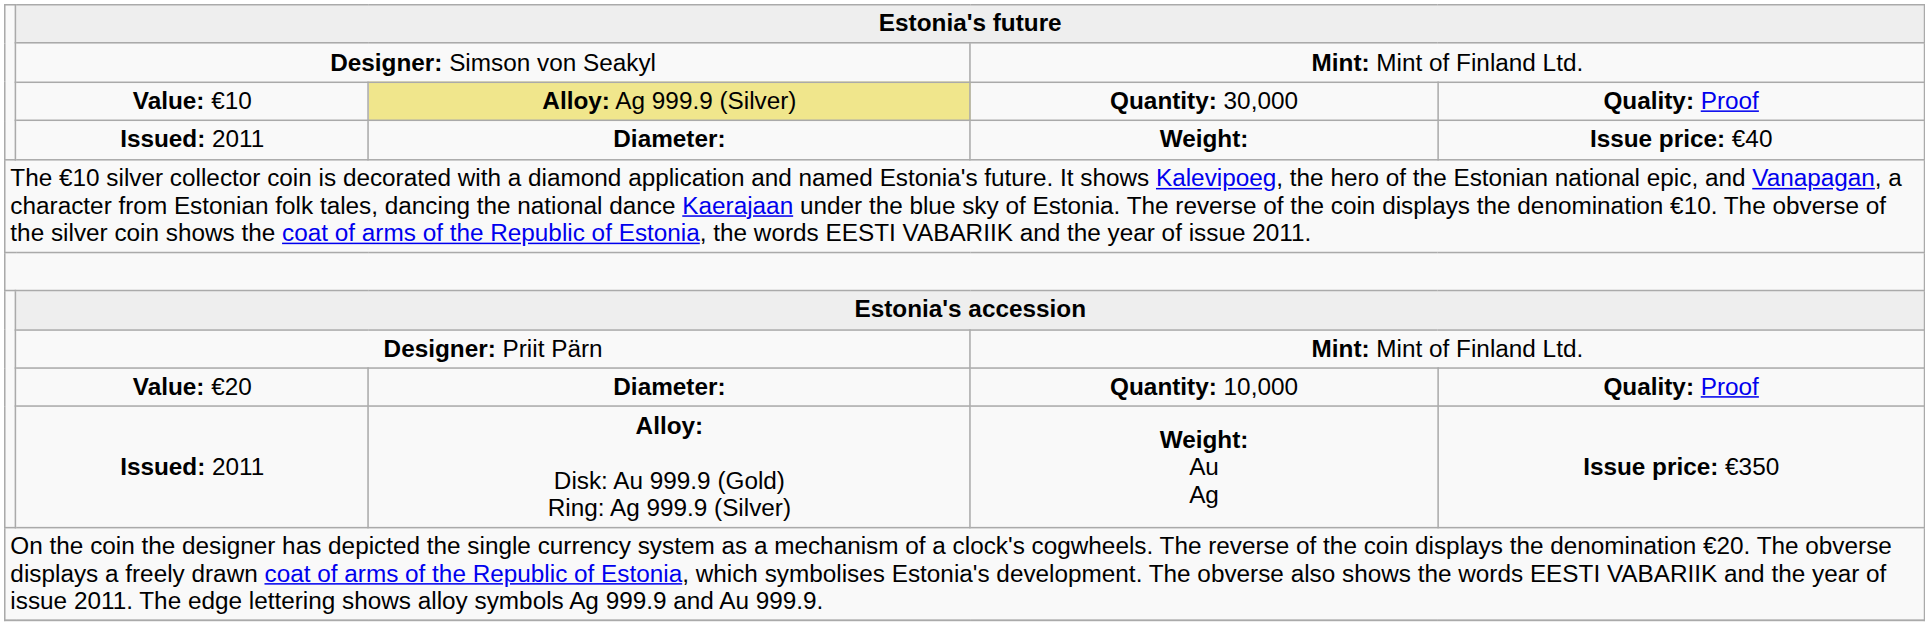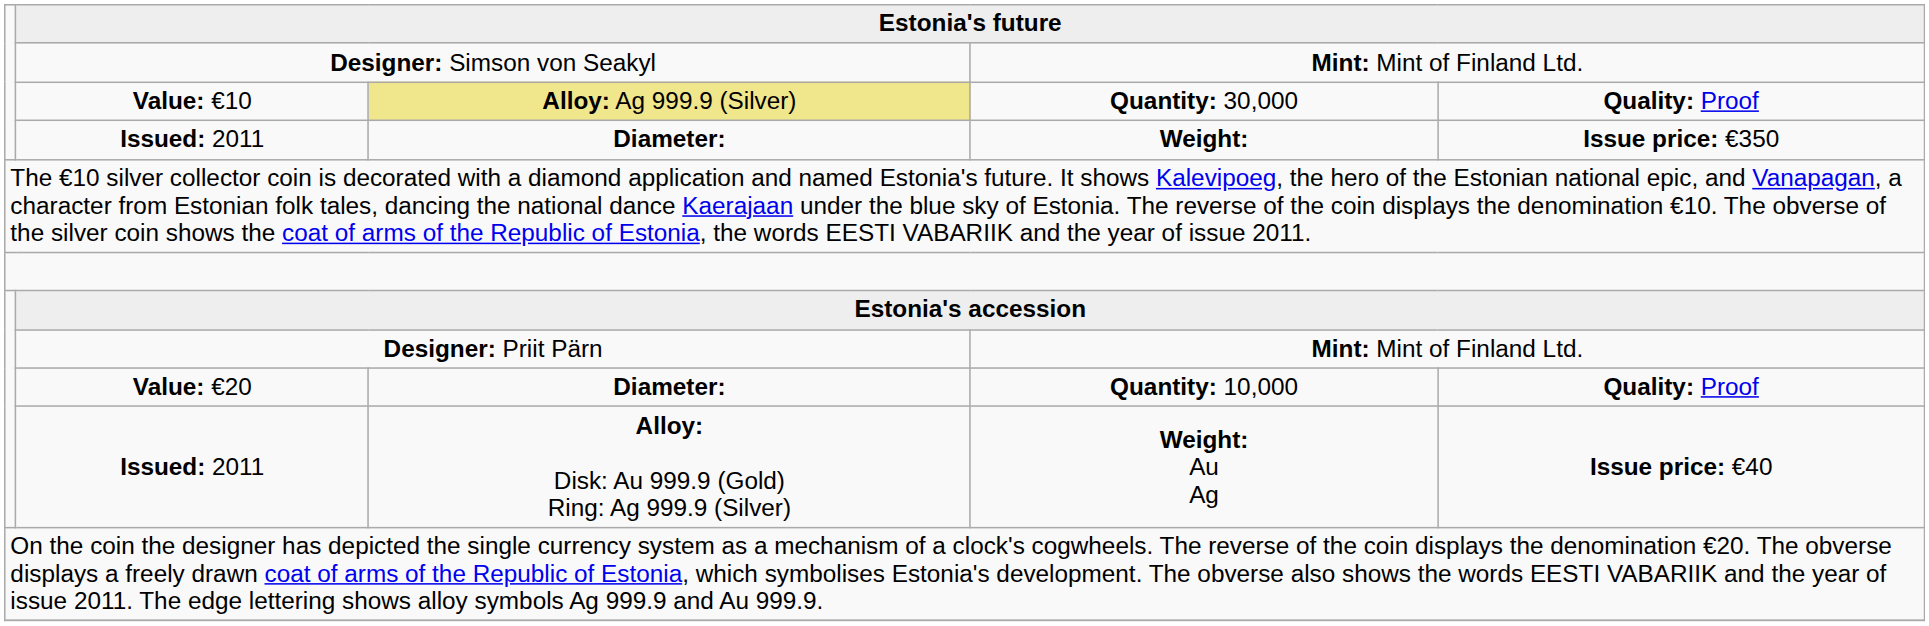(1681, 139) Issue price: €40 -> (1681, 139) Issue price: €350
(1681, 466) Issue price: €350 -> (1681, 466) Issue price: €40
